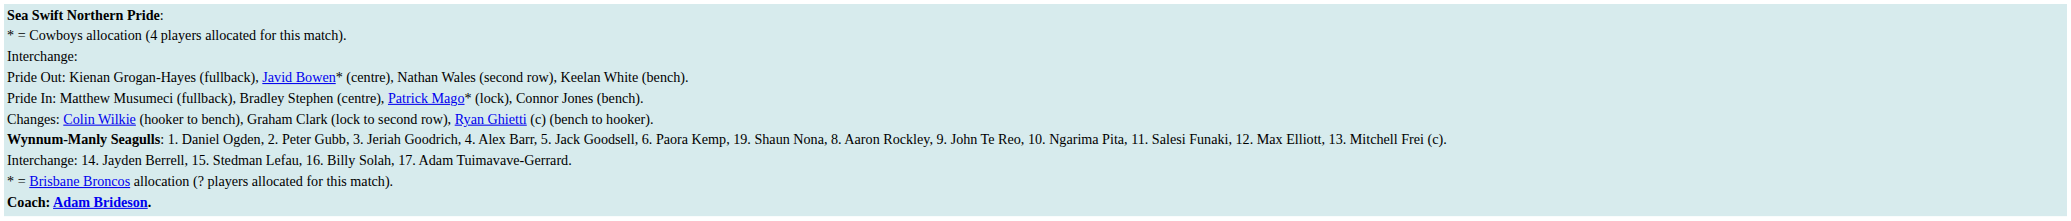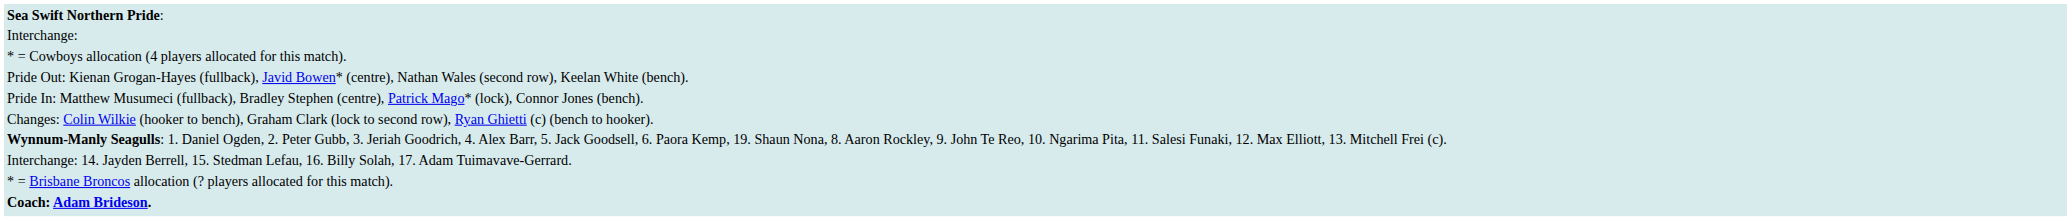(177, 36) * = Cowboys allocation (4 players allocated for this match). -> (42, 36) Interchange:
(42, 57) Interchange: -> (177, 57) * = Cowboys allocation (4 players allocated for this match).
